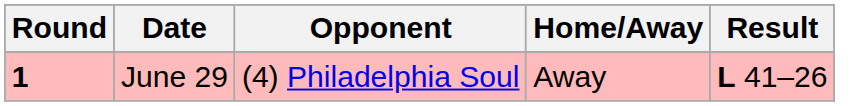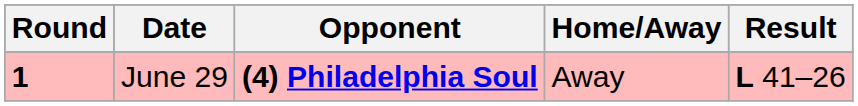(381, 76) normal -> (390, 76) bold
